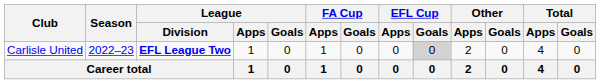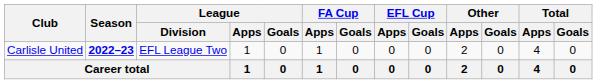(111, 50) normal -> (111, 50) bold
(185, 50) bold -> (183, 50) normal
(432, 50) lightgrey background -> (428, 50) no background
